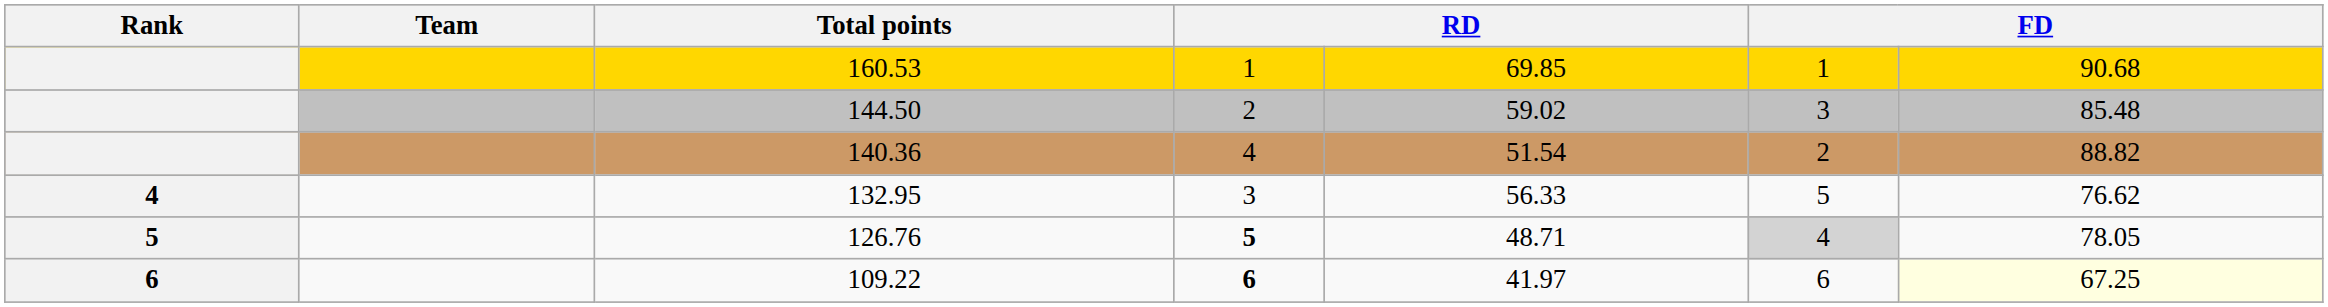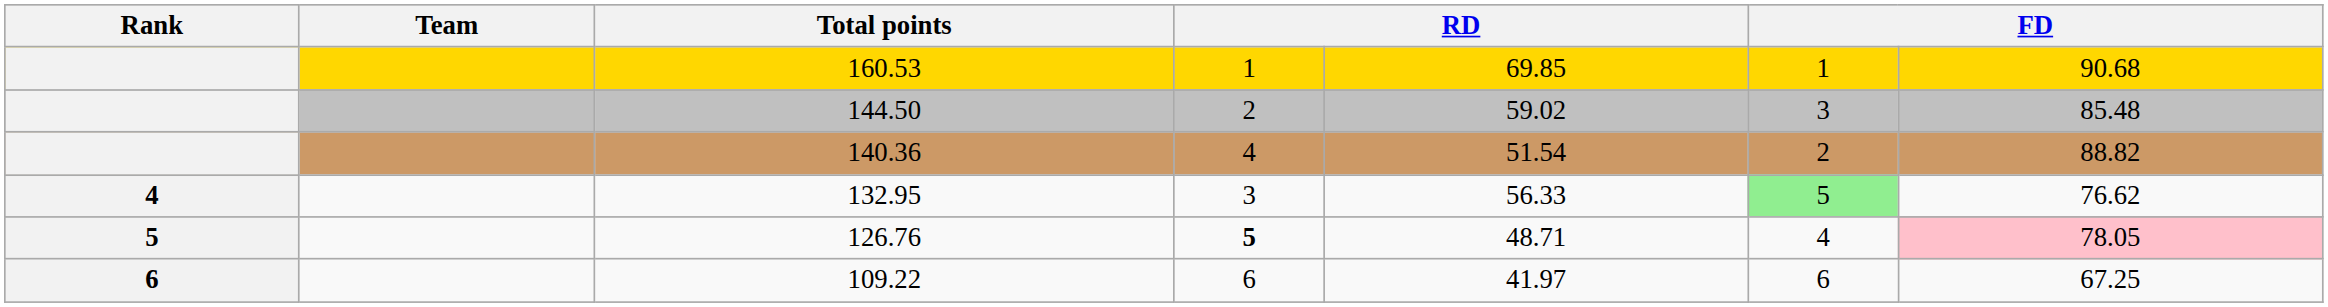(1823, 195) no background -> (1823, 195) lightgreen background
(1823, 237) lightgrey background -> (1823, 237) no background
(2110, 237) no background -> (2110, 237) pink background
(1249, 279) bold -> (1249, 279) normal
(2110, 279) lightyellow background -> (2110, 279) no background
